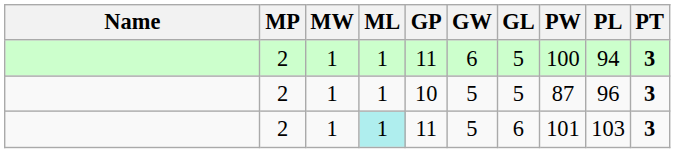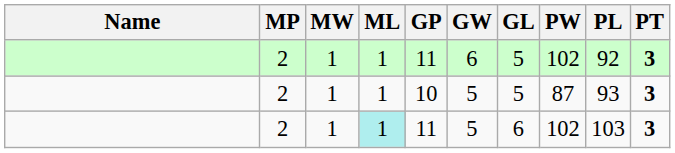(563, 57) 100 -> (563, 57) 102
(608, 57) 94 -> (608, 57) 92
(608, 93) 96 -> (608, 93) 93
(563, 128) 101 -> (563, 128) 102
